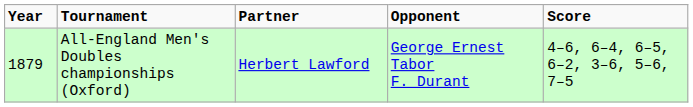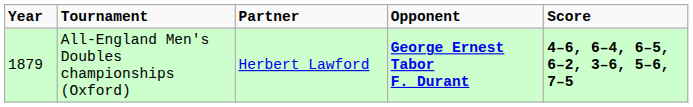(448, 65) normal -> (448, 65) bold
(608, 65) normal -> (608, 65) bold
